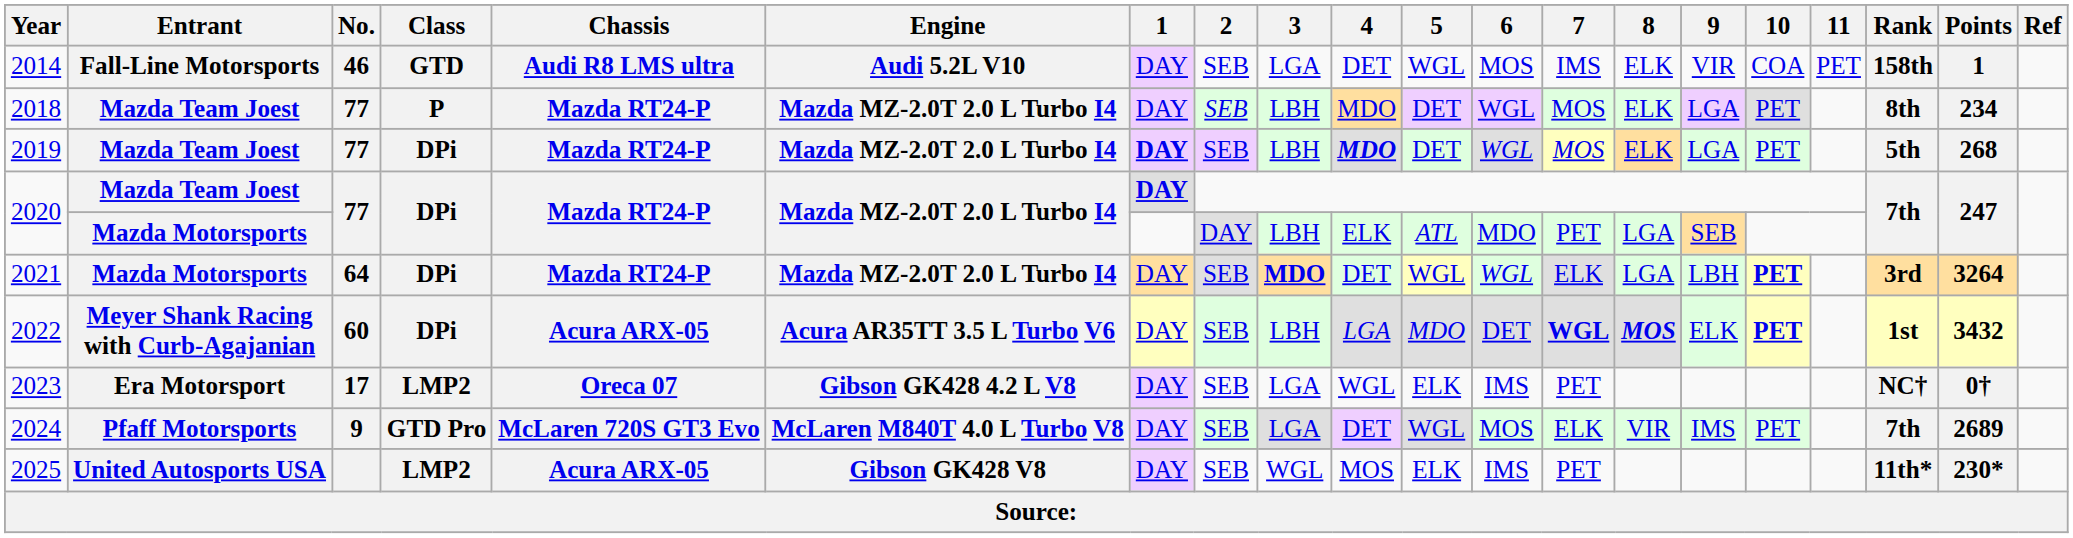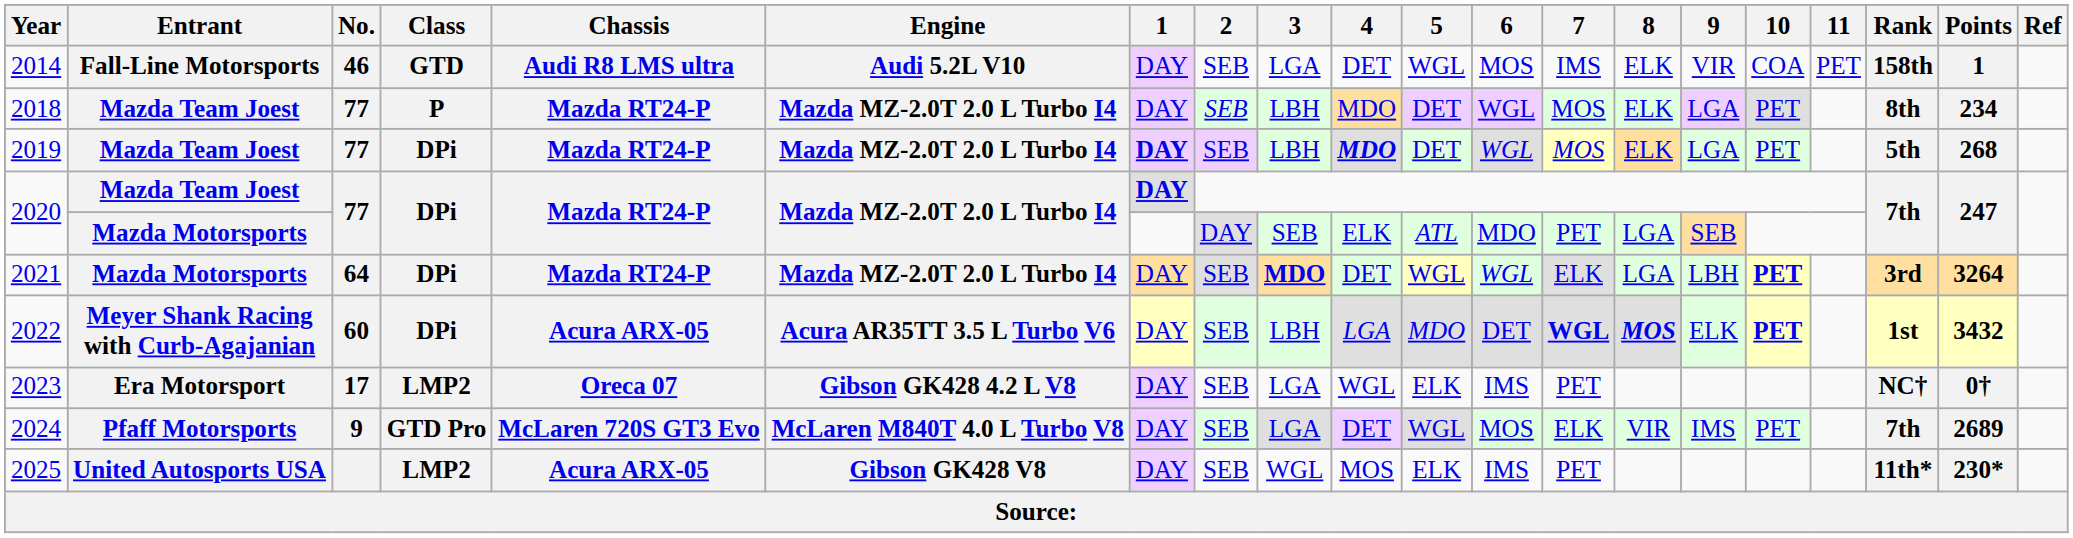(1295, 232) LBH -> (1295, 232) SEB
